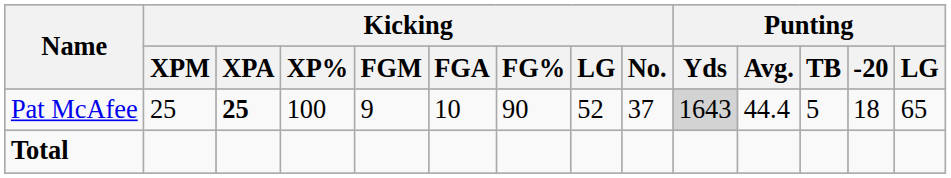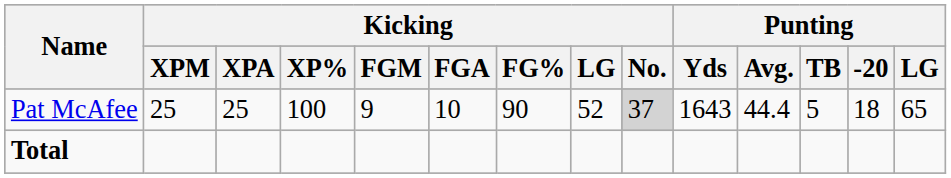(235, 109) bold -> (235, 109) normal
(641, 109) no background -> (641, 109) lightgrey background
(705, 109) lightgrey background -> (705, 109) no background
